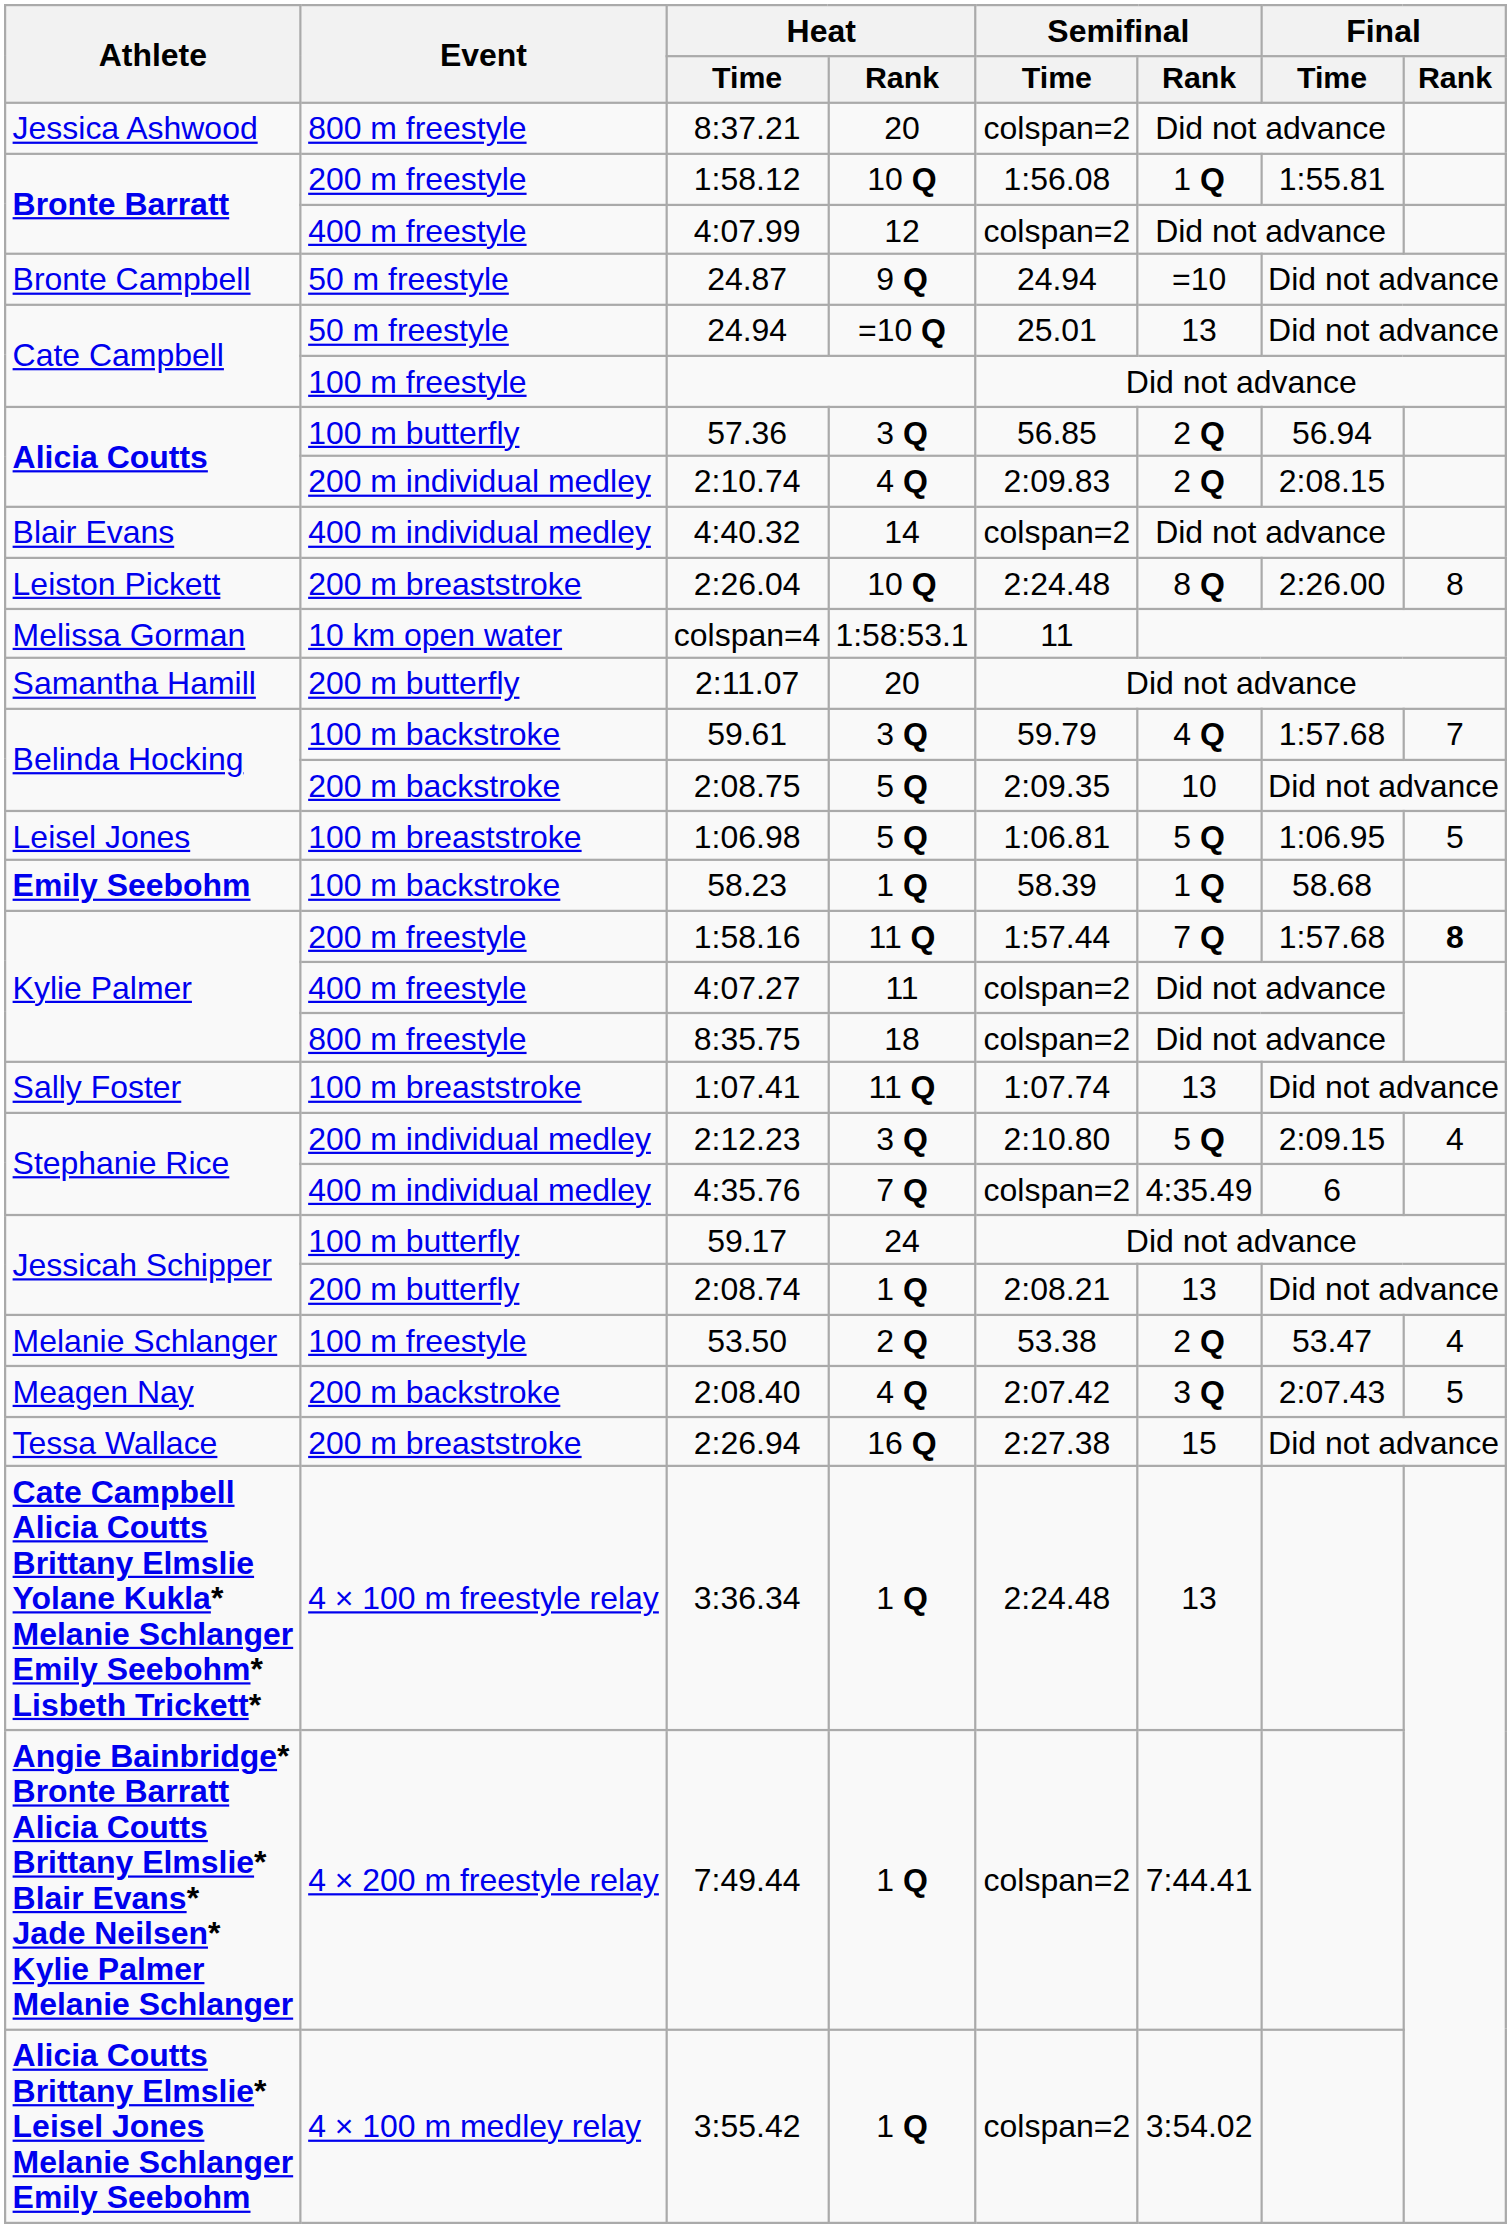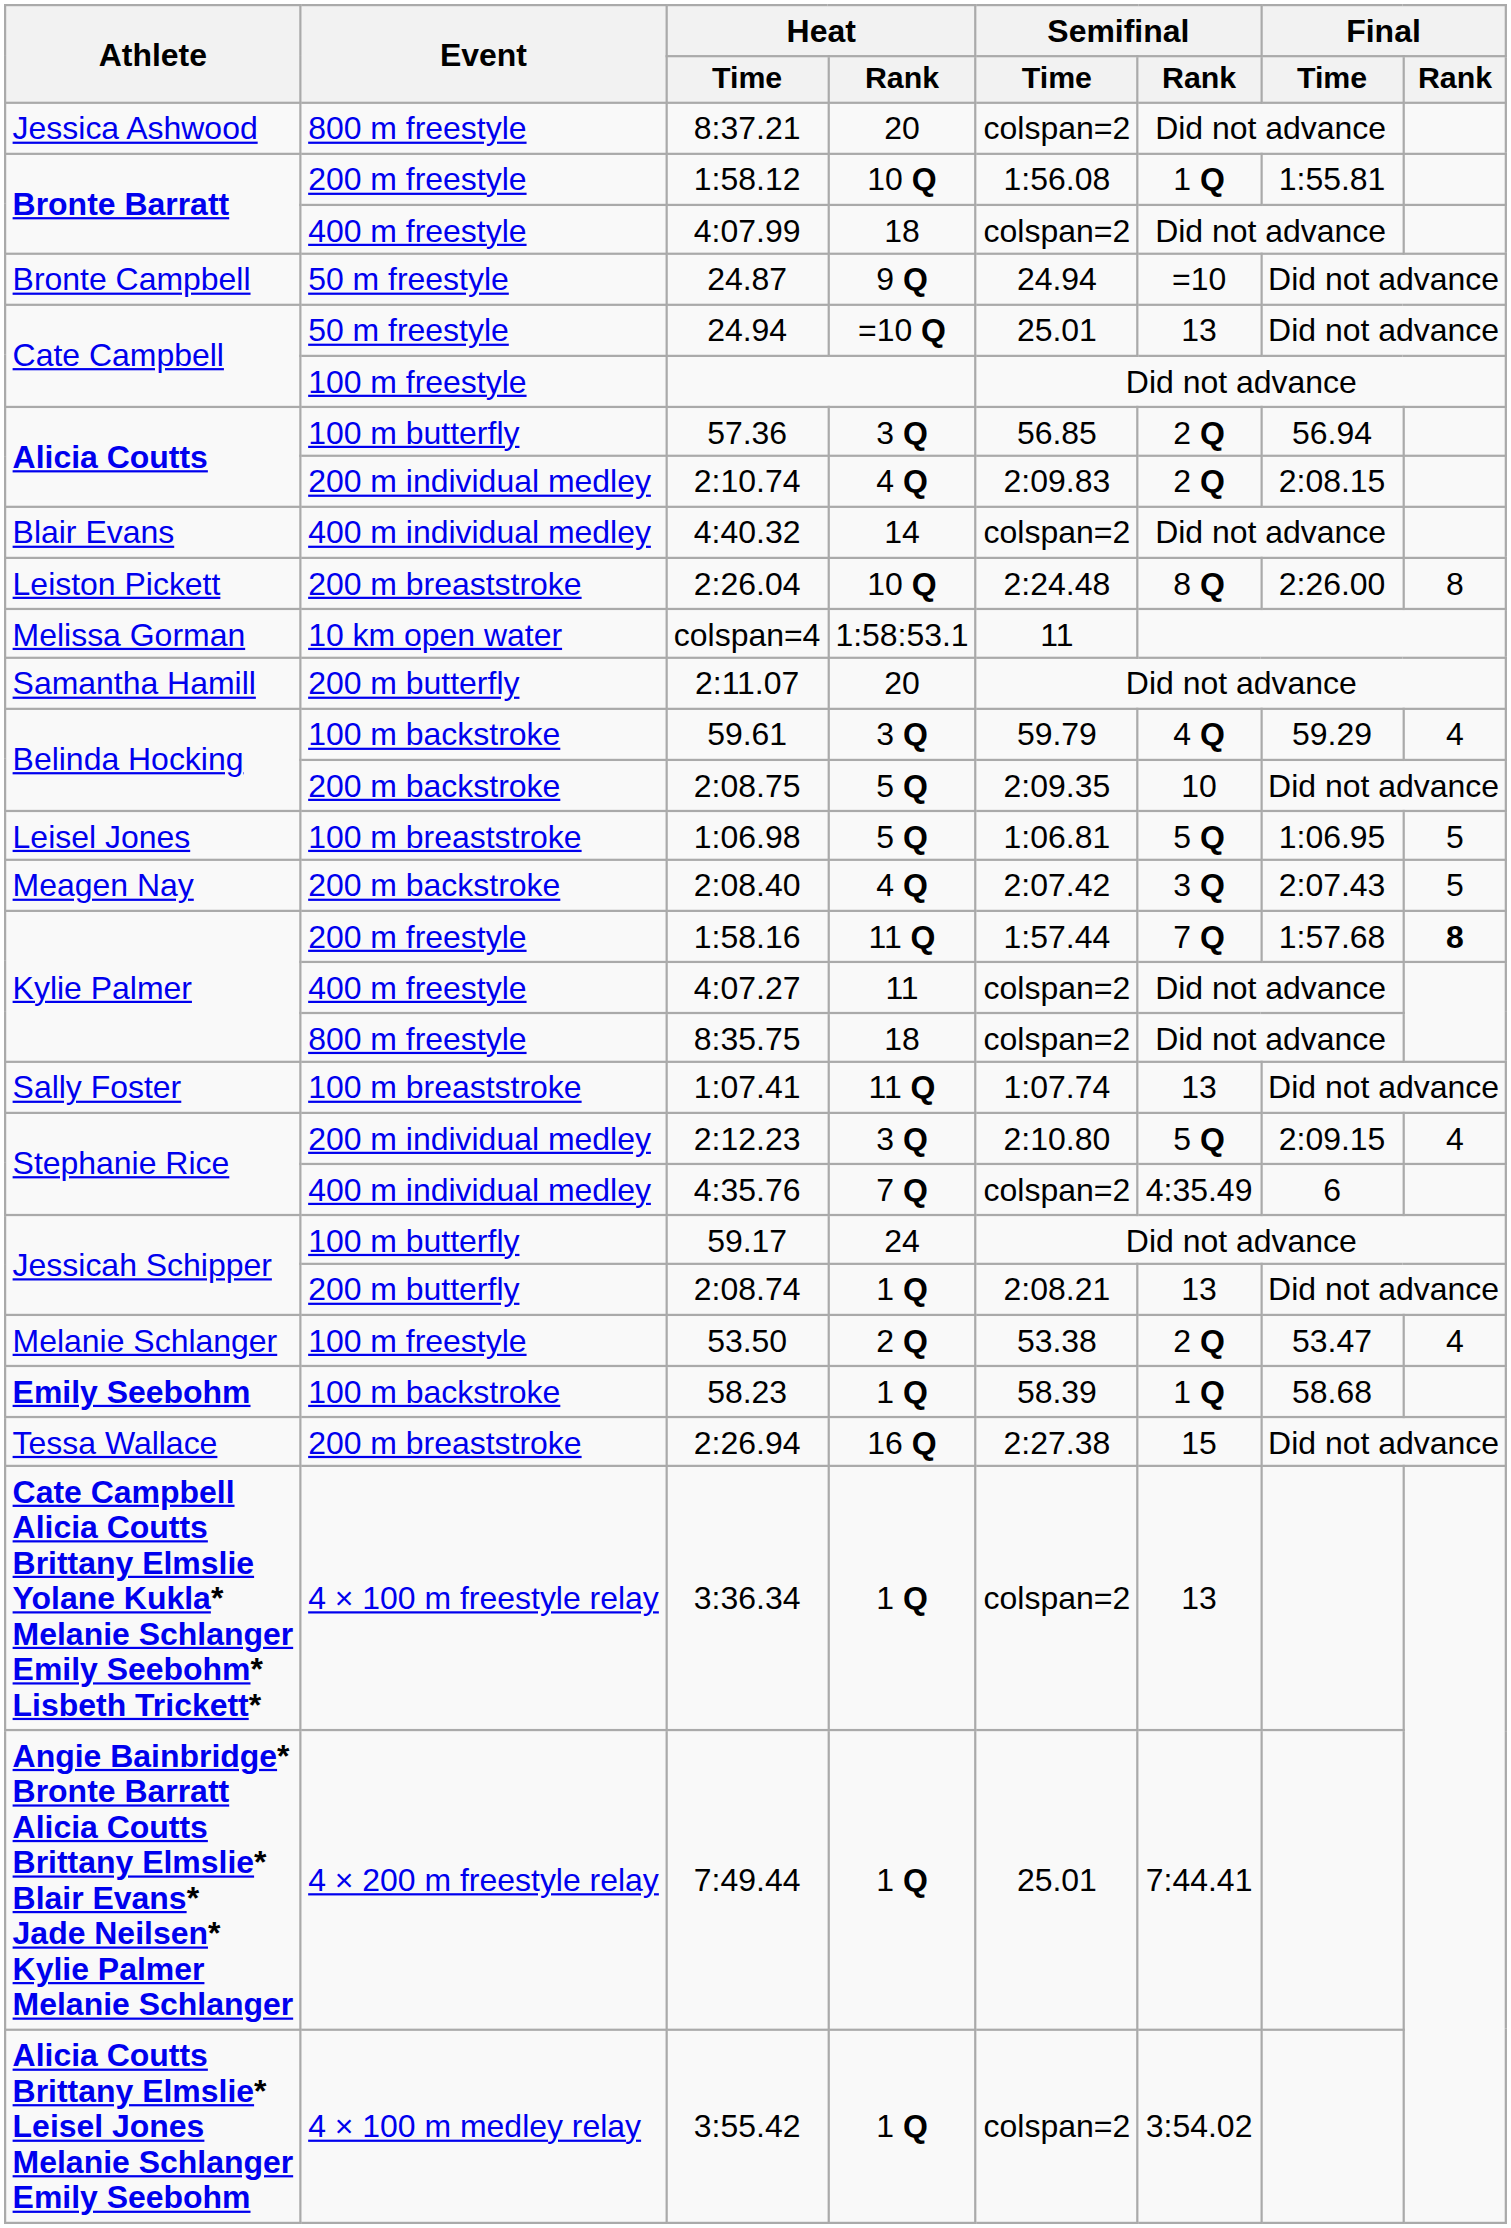(902, 230) 12 -> (902, 230) 18
(1332, 735) 1:57.68 -> (1332, 735) 59.29
(1455, 735) 7 -> (1455, 735) 4
rows swapped: (747, 1392) <-> (747, 886)
(1057, 1599) 2:24.48 -> (1057, 1599) colspan=2
(1057, 1880) colspan=2 -> (1057, 1880) 25.01
